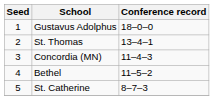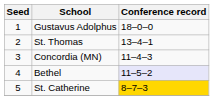(137, 73) no background -> (137, 73) lavender background
(134, 88) no background -> (134, 88) gold background
